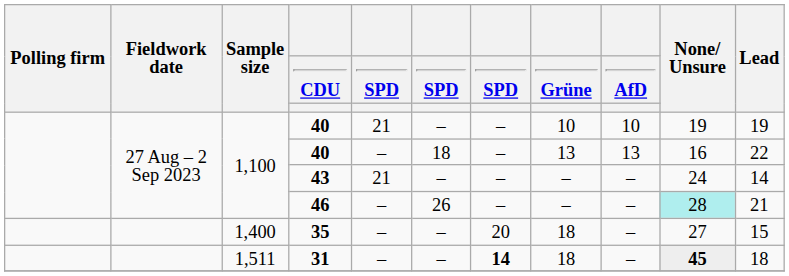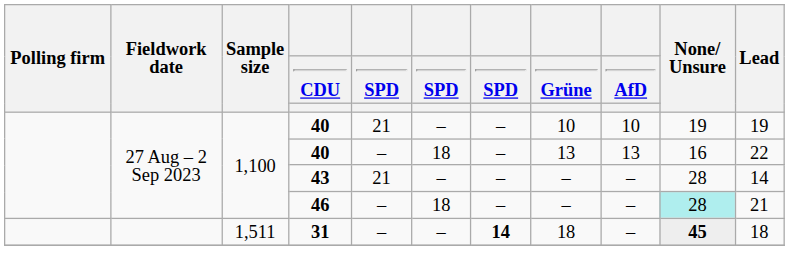(697, 179) 24 -> (697, 179) 28
(441, 205) 26 -> (441, 205) 18
- row: (255, 232)
